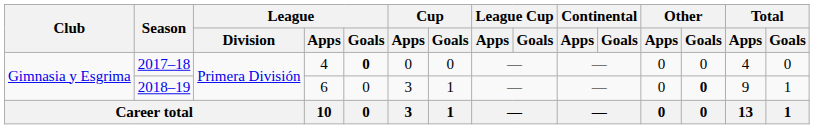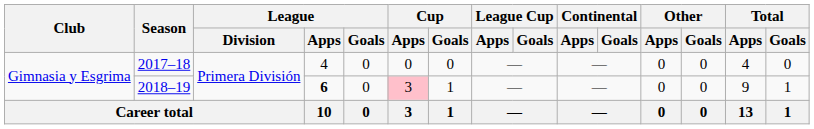(366, 64) bold -> (366, 64) normal
(324, 87) normal -> (324, 87) bold
(408, 87) no background -> (408, 87) pink background
(703, 87) bold -> (703, 87) normal
